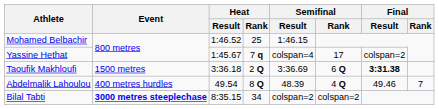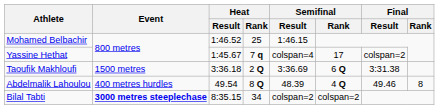(384, 69) bold -> (384, 69) normal
(421, 84) 7 -> (421, 84) 8
